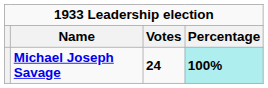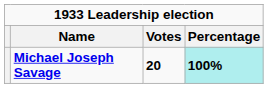(153, 65) 24 -> (153, 65) 20
